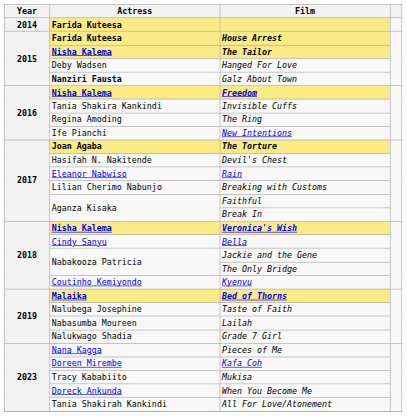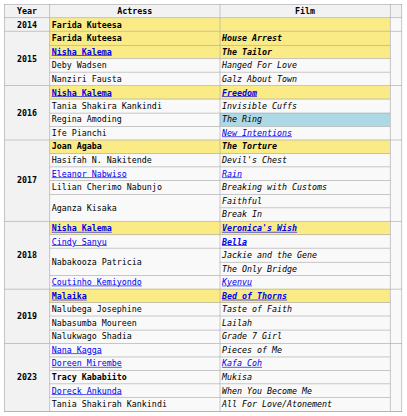(87, 79) bold -> (87, 79) normal
(242, 120) no background -> (242, 120) lightblue background
(234, 242) normal -> (234, 242) bold
(89, 377) normal -> (89, 377) bold
